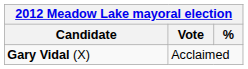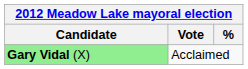(49, 54) no background -> (49, 54) lightgreen background
